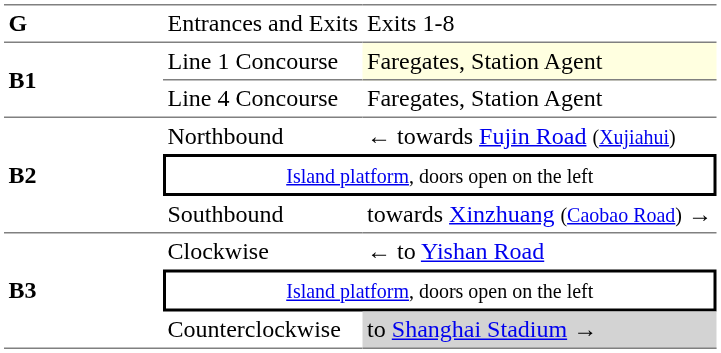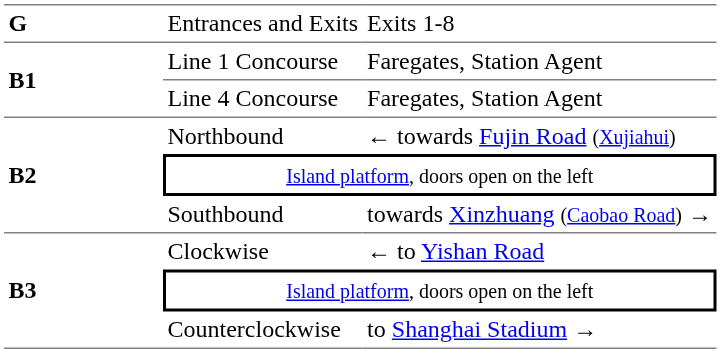(485, 60) lightyellow background -> (485, 60) no background
(482, 329) lightgrey background -> (482, 329) no background
